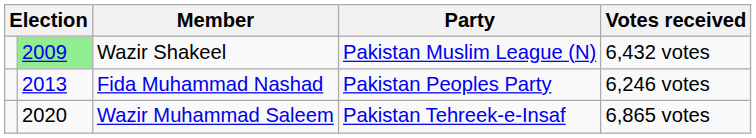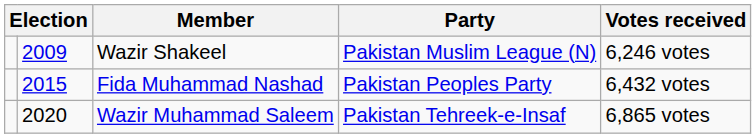(45, 52) lightgreen background -> (45, 52) no background
(658, 52) 6,432 votes -> (658, 52) 6,246 votes
(45, 84) 2013 -> (45, 84) 2015
(658, 84) 6,246 votes -> (658, 84) 6,432 votes
